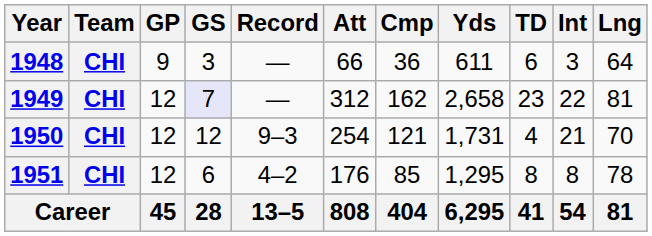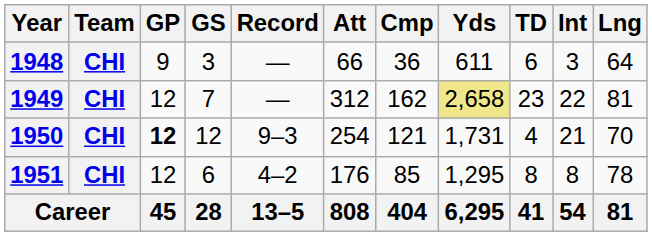(208, 99) lavender background -> (208, 99) no background
(474, 99) no background -> (474, 99) khaki background
(163, 136) normal -> (163, 136) bold
